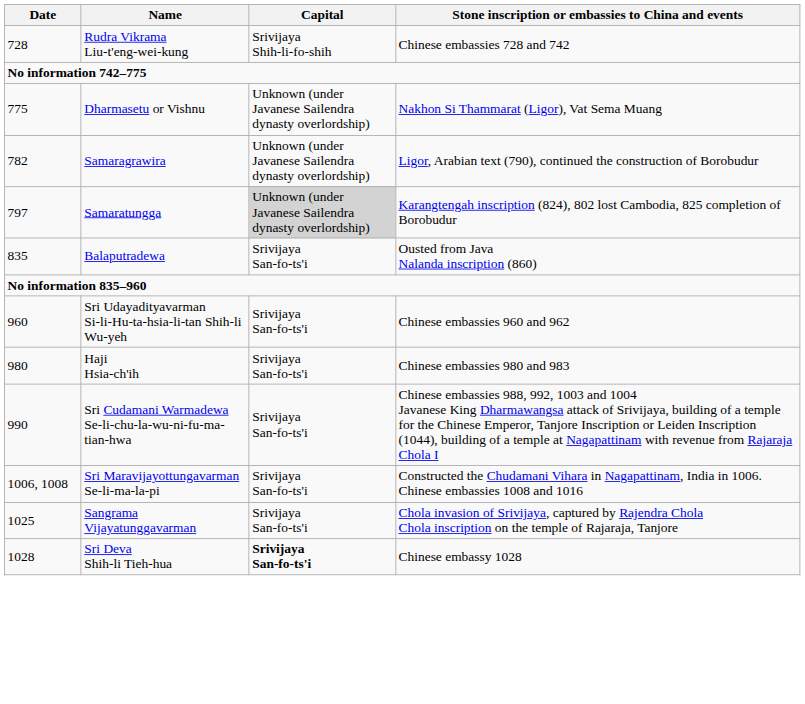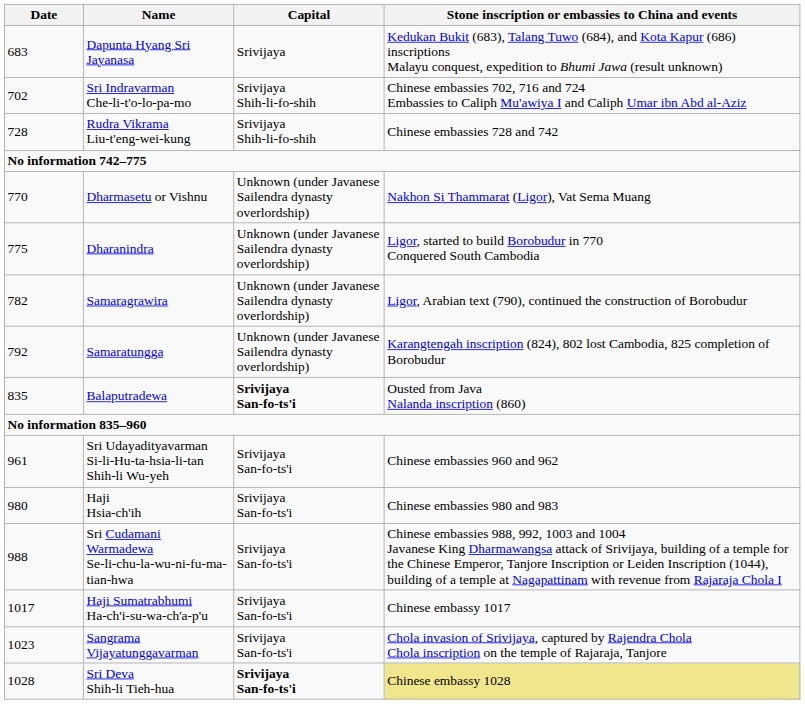+ row: (138, 51)
+ row: (139, 95)
(18, 109) 775 -> (18, 197) 770
+ row: (120, 248)
(18, 212) 797 -> (18, 351) 792
(311, 212) lightgrey background -> (308, 351) no background
(280, 256) normal -> (266, 395) bold
(18, 321) 960 -> (18, 461) 961
(18, 424) 990 -> (18, 556) 988
- row: (162, 483)
+ row: (147, 608)
(21, 520) 1025 -> (21, 644) 1023
(460, 556) no background -> (449, 681) khaki background
